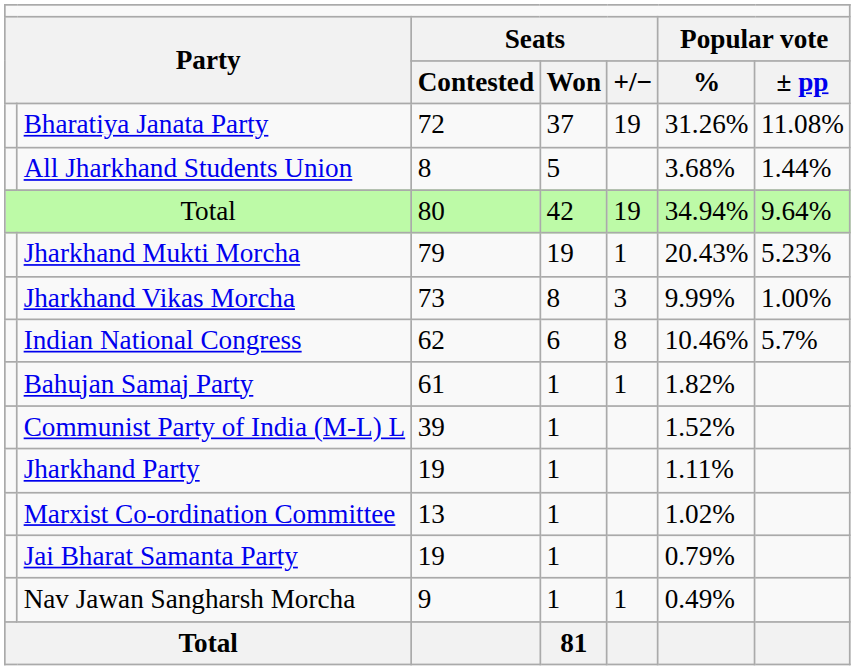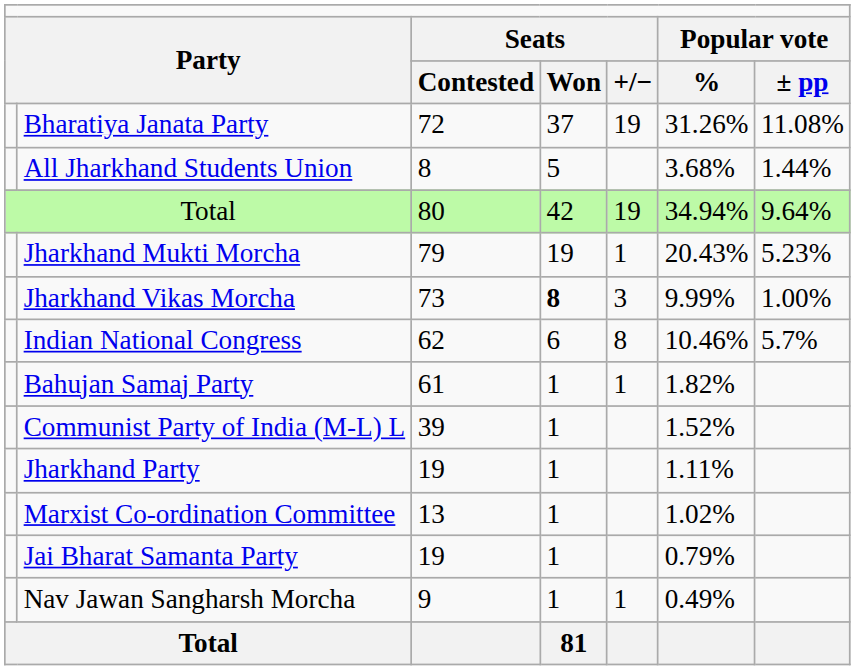(553, 297) normal -> (553, 297) bold
